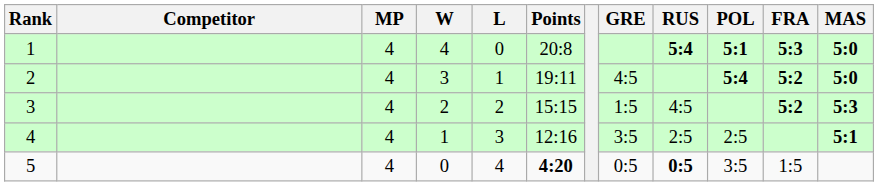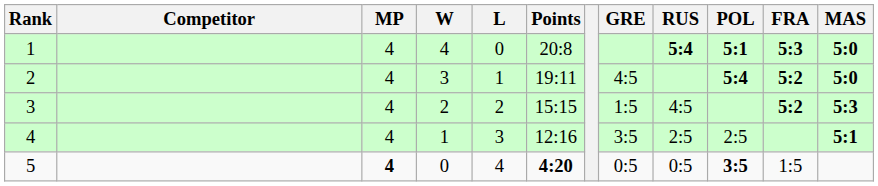(389, 166) normal -> (389, 166) bold
(681, 166) bold -> (681, 166) normal
(735, 166) normal -> (735, 166) bold
